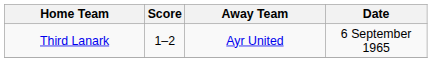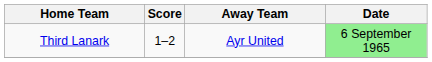(376, 40) no background -> (376, 40) lightgreen background
